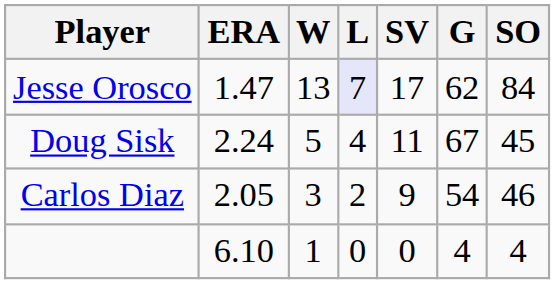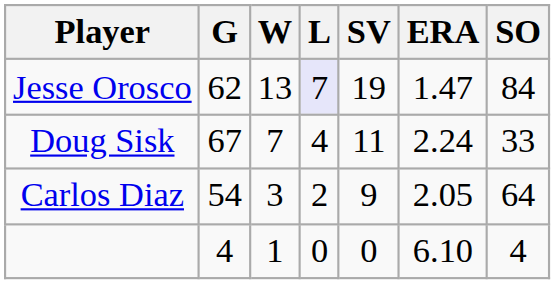columns swapped: (462, 31) <-> (244, 31)
(407, 86) 17 -> (369, 86) 19
(313, 140) 5 -> (275, 140) 7
(518, 140) 45 -> (518, 140) 33
(518, 195) 46 -> (518, 195) 64
